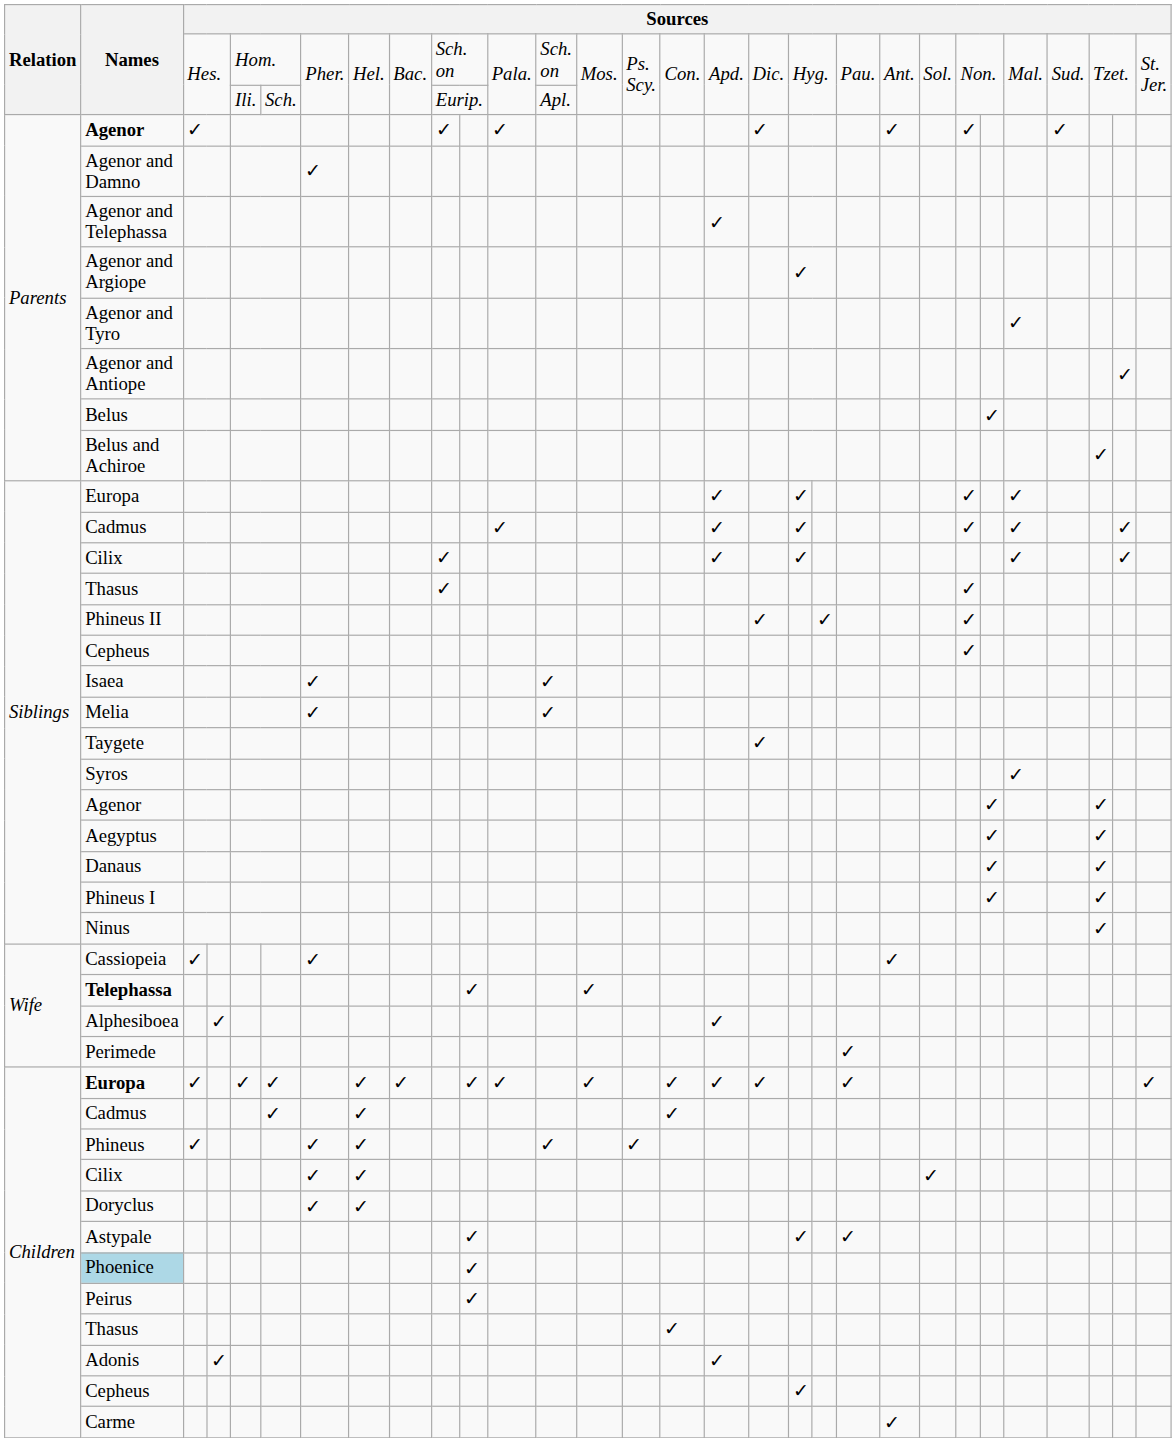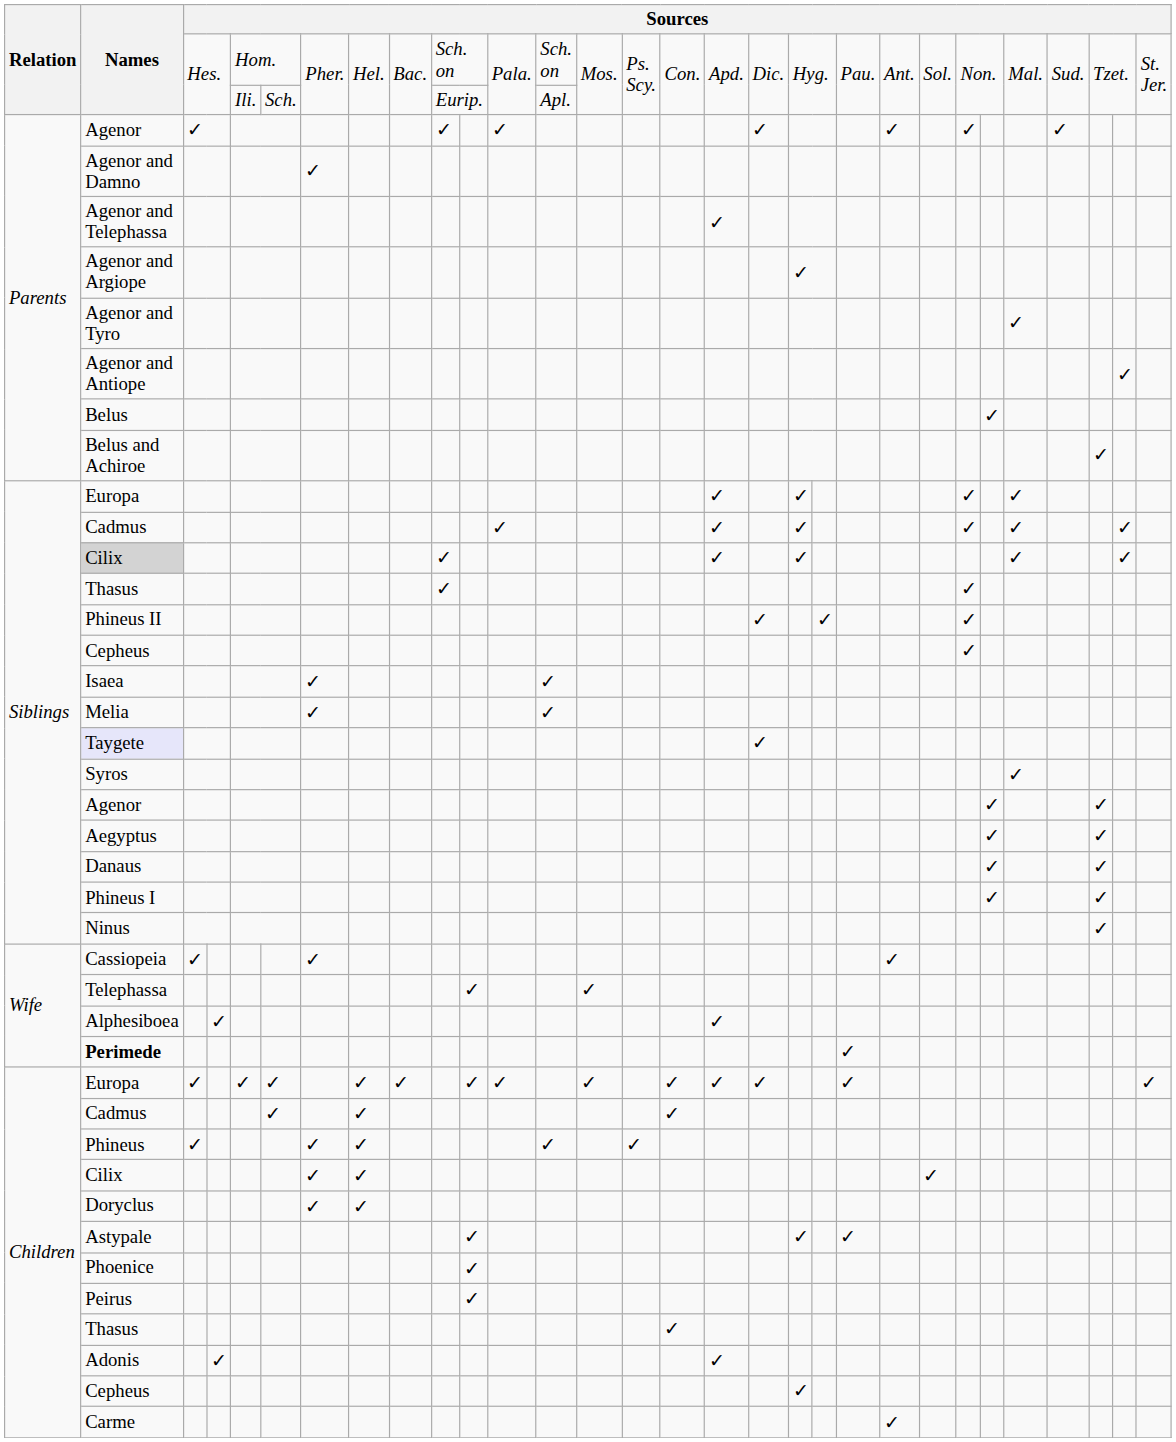(115, 130) bold -> (113, 130) normal
(104, 557) no background -> (104, 557) lightgrey background
(115, 743) no background -> (115, 743) lavender background
(128, 990) bold -> (126, 990) normal
(120, 1051) normal -> (123, 1051) bold
(115, 1082) bold -> (112, 1082) normal
(119, 1267) lightblue background -> (119, 1267) no background
